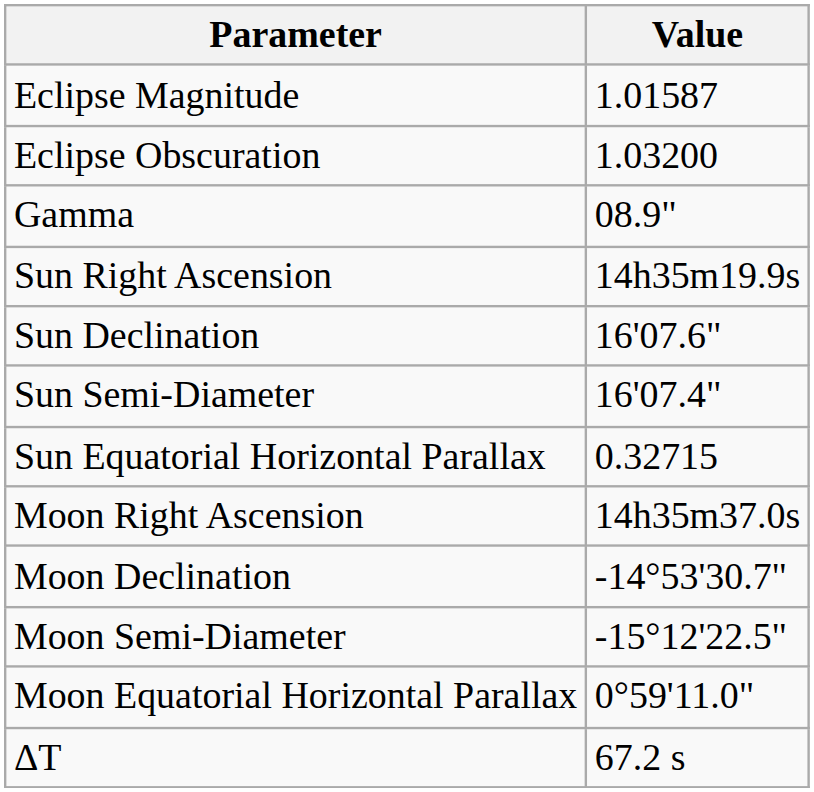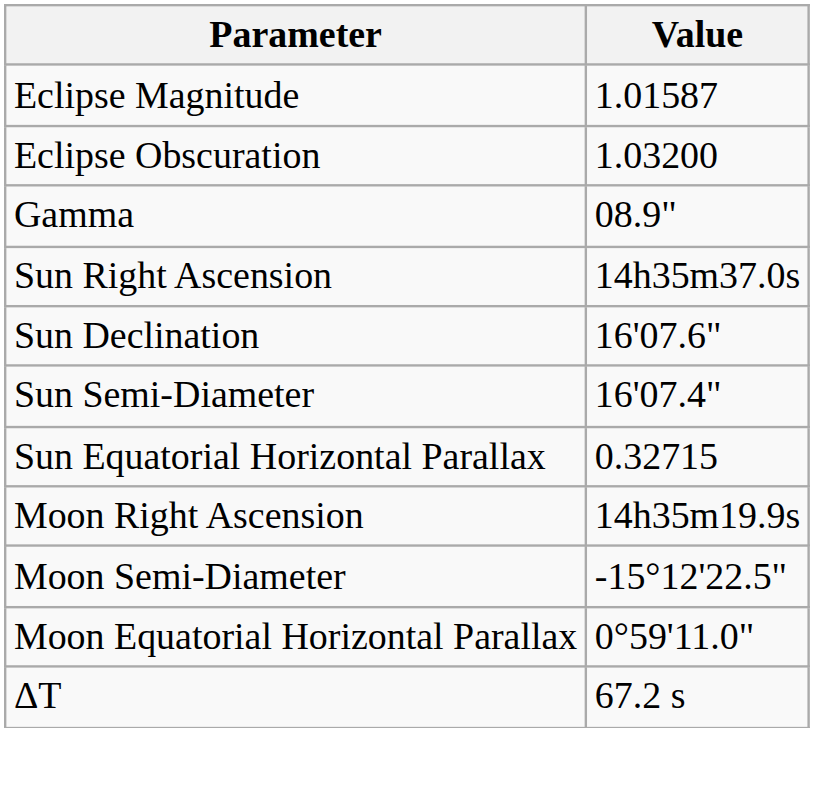(698, 275) 14h35m19.9s -> (698, 275) 14h35m37.0s
(698, 515) 14h35m37.0s -> (698, 515) 14h35m19.9s
- row: (152, 575)
